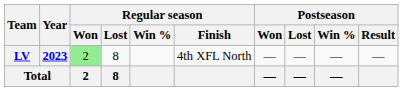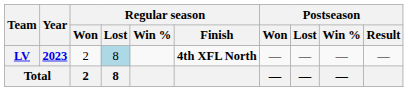(86, 56) lightgreen background -> (86, 56) no background
(116, 56) no background -> (116, 56) lightblue background
(214, 56) normal -> (217, 56) bold
